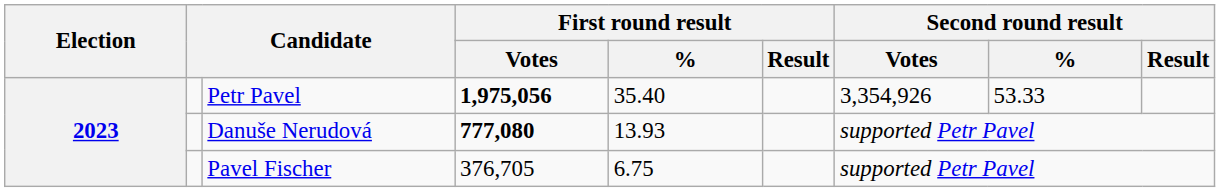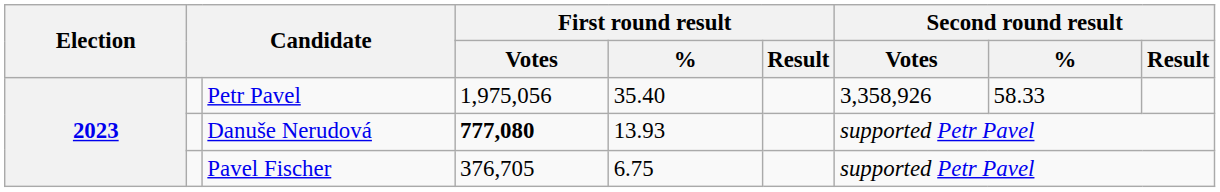(506, 95) bold -> (506, 95) normal
(886, 95) 3,354,926 -> (886, 95) 3,358,926
(1019, 95) 53.33 -> (1019, 95) 58.33
